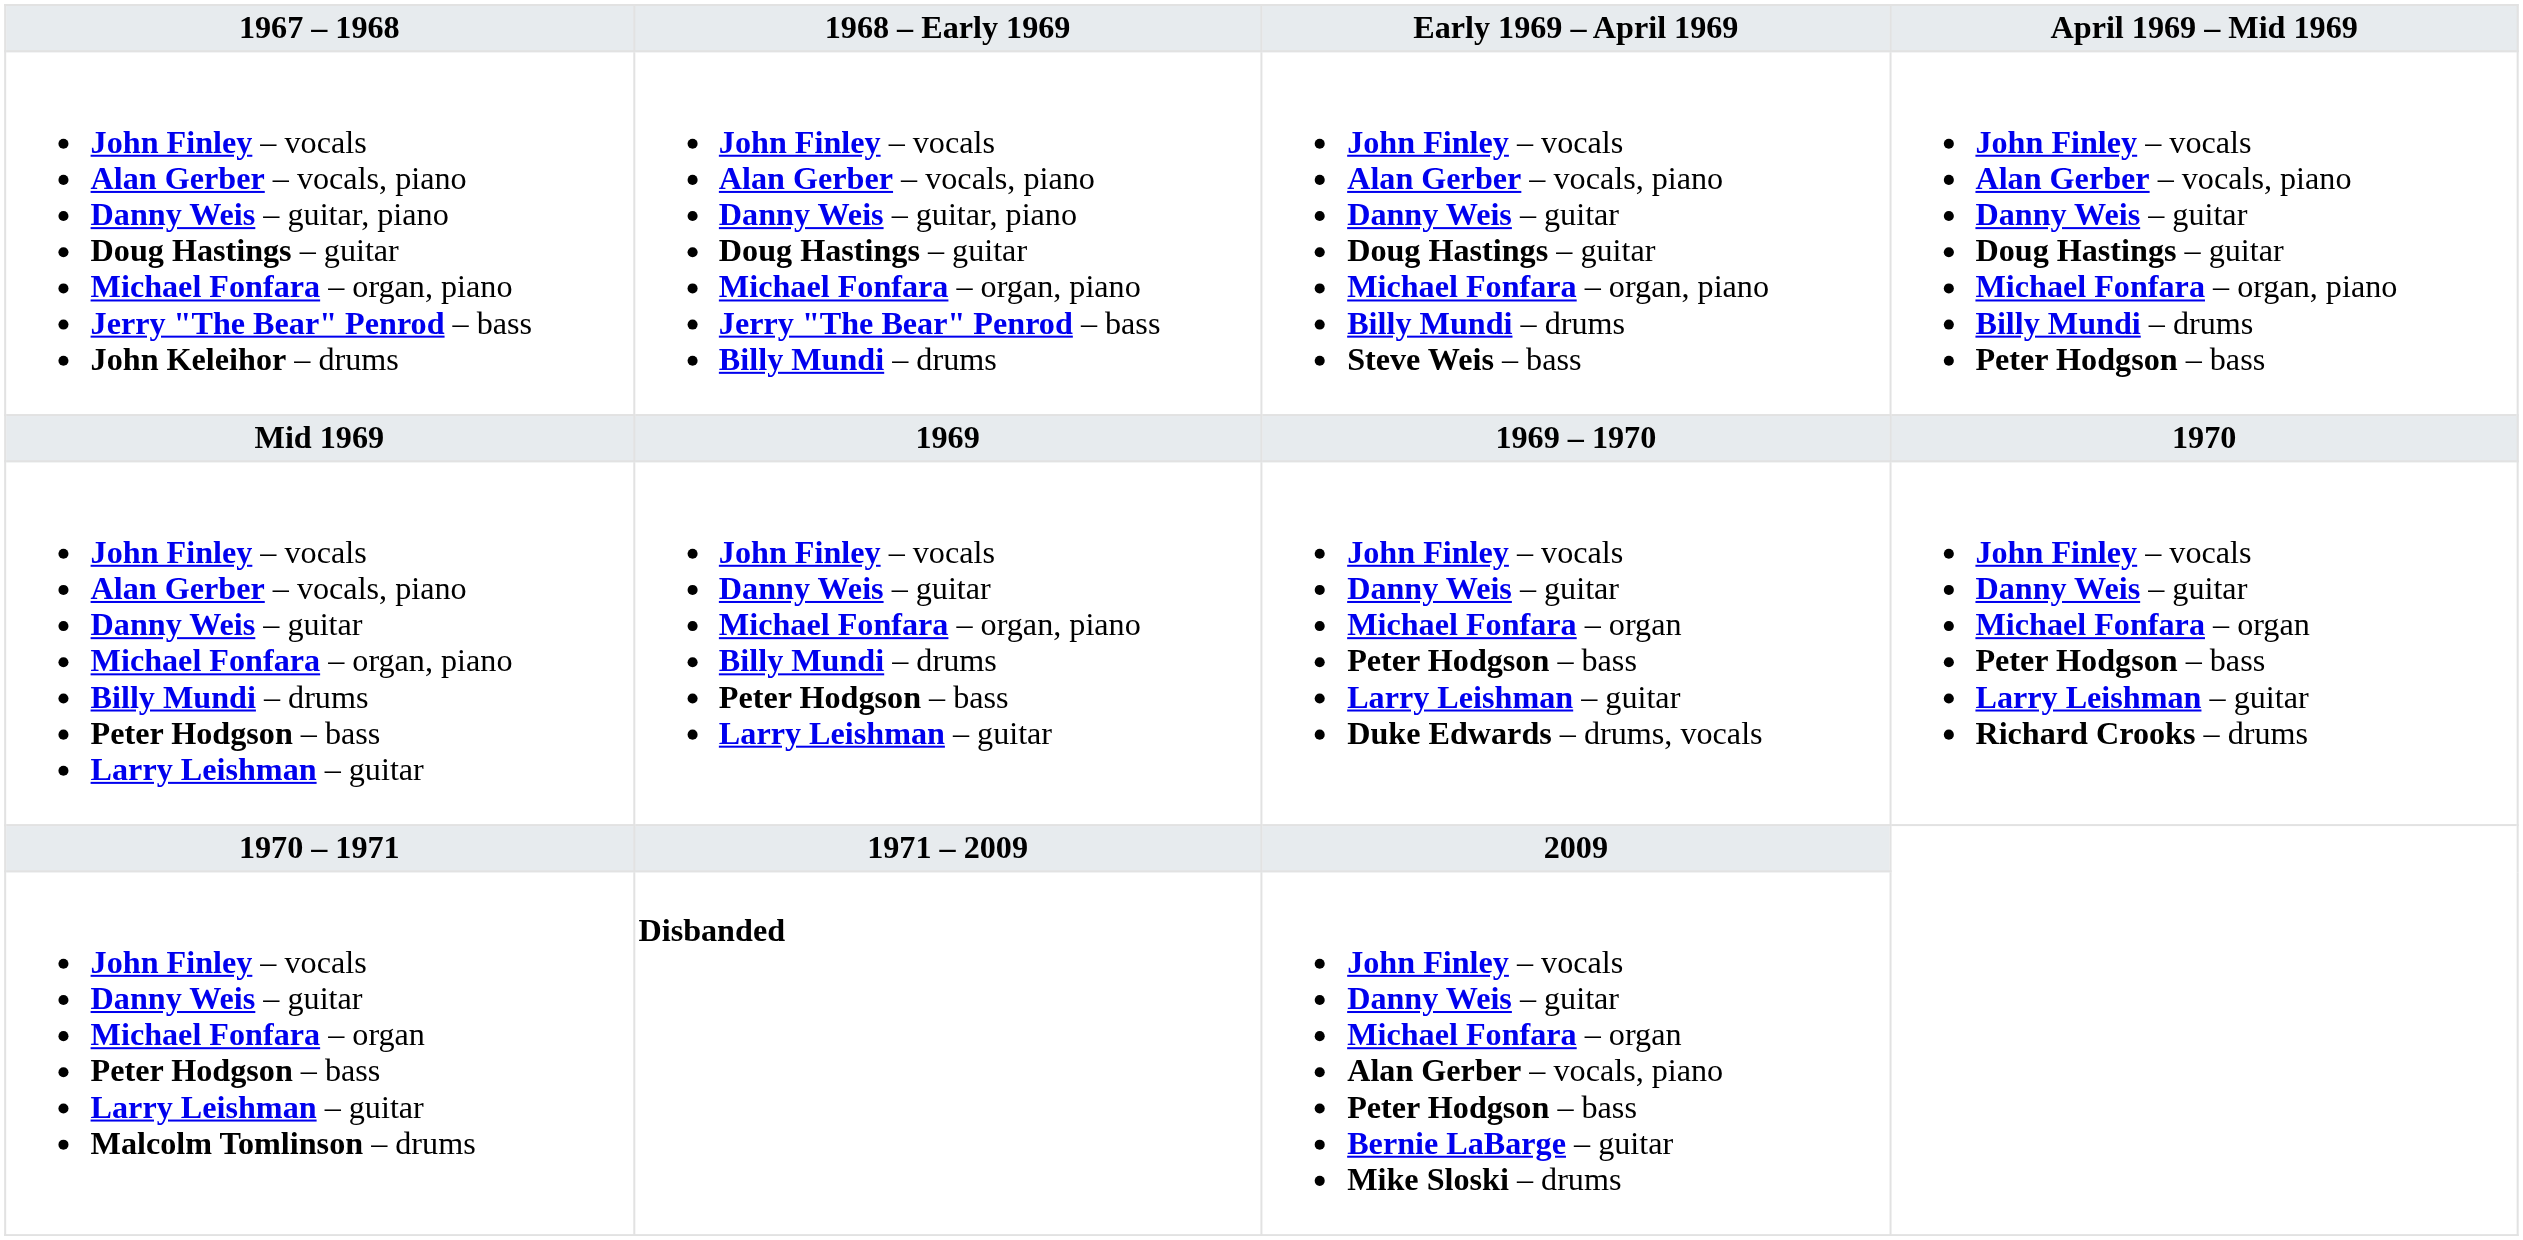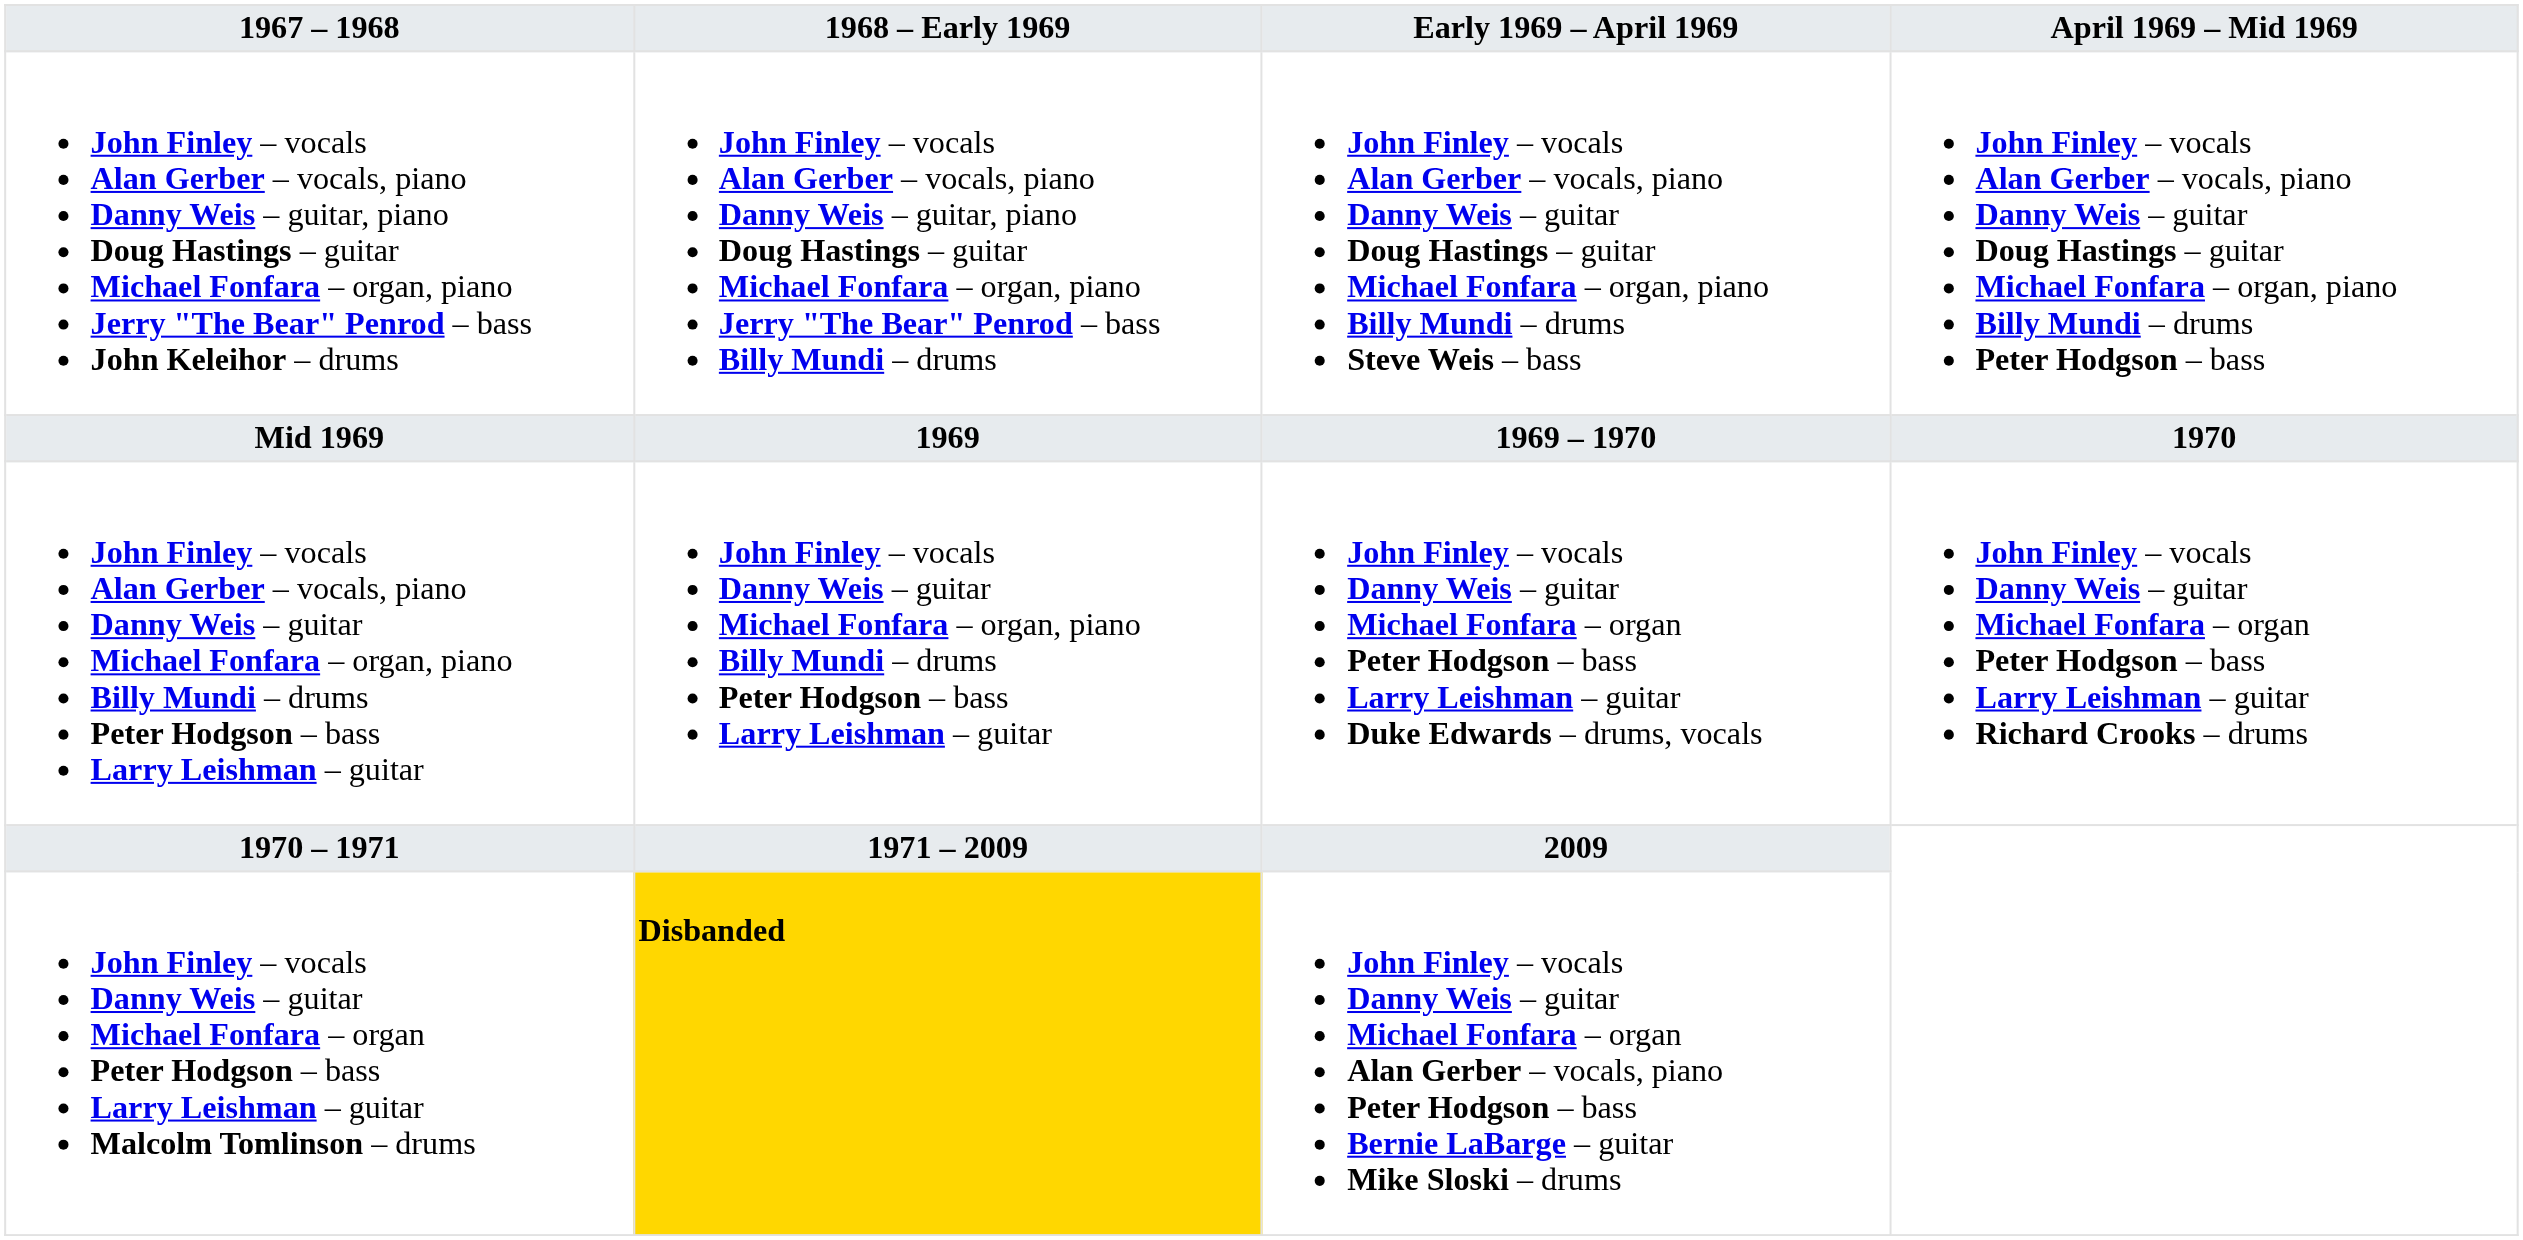(712, 930) no background -> (712, 930) gold background
